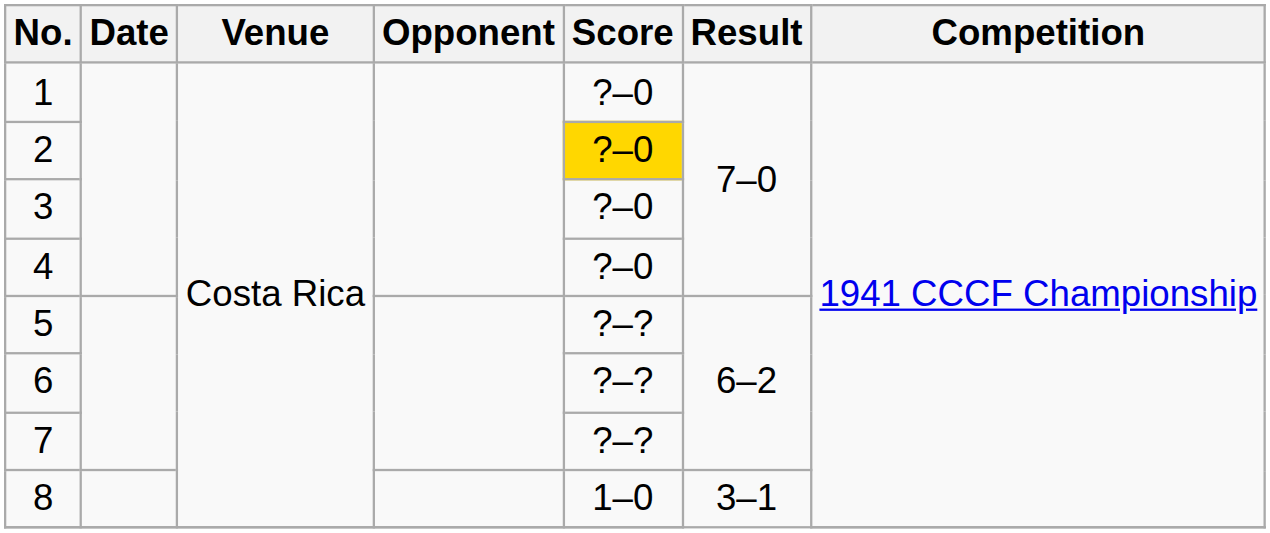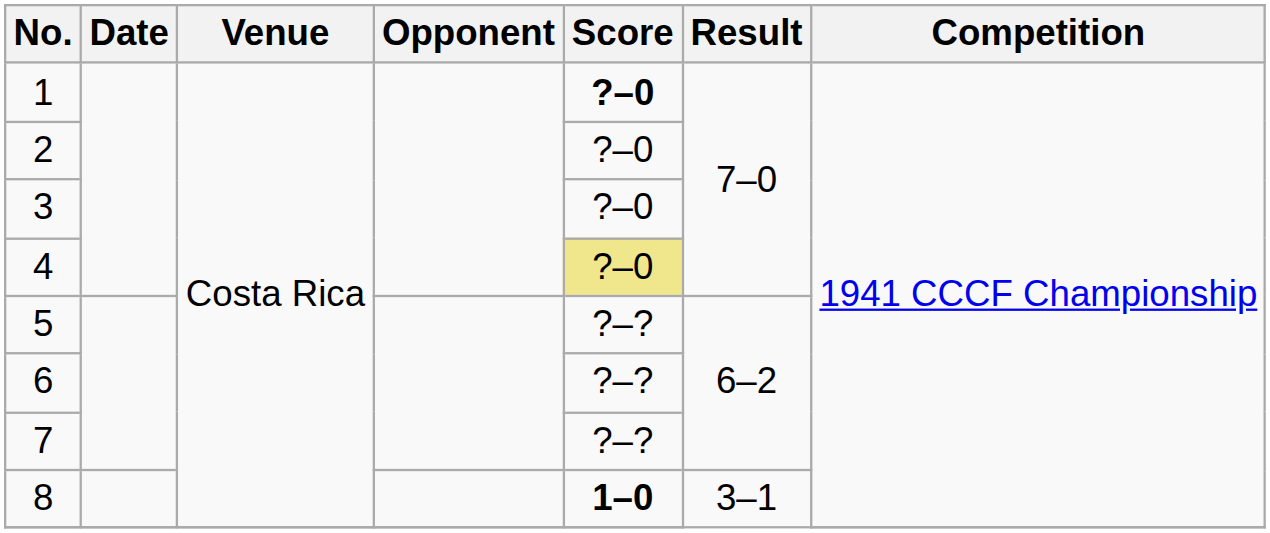(623, 91) normal -> (623, 91) bold
(623, 149) gold background -> (623, 149) no background
(623, 265) no background -> (623, 265) khaki background
(623, 498) normal -> (623, 498) bold
